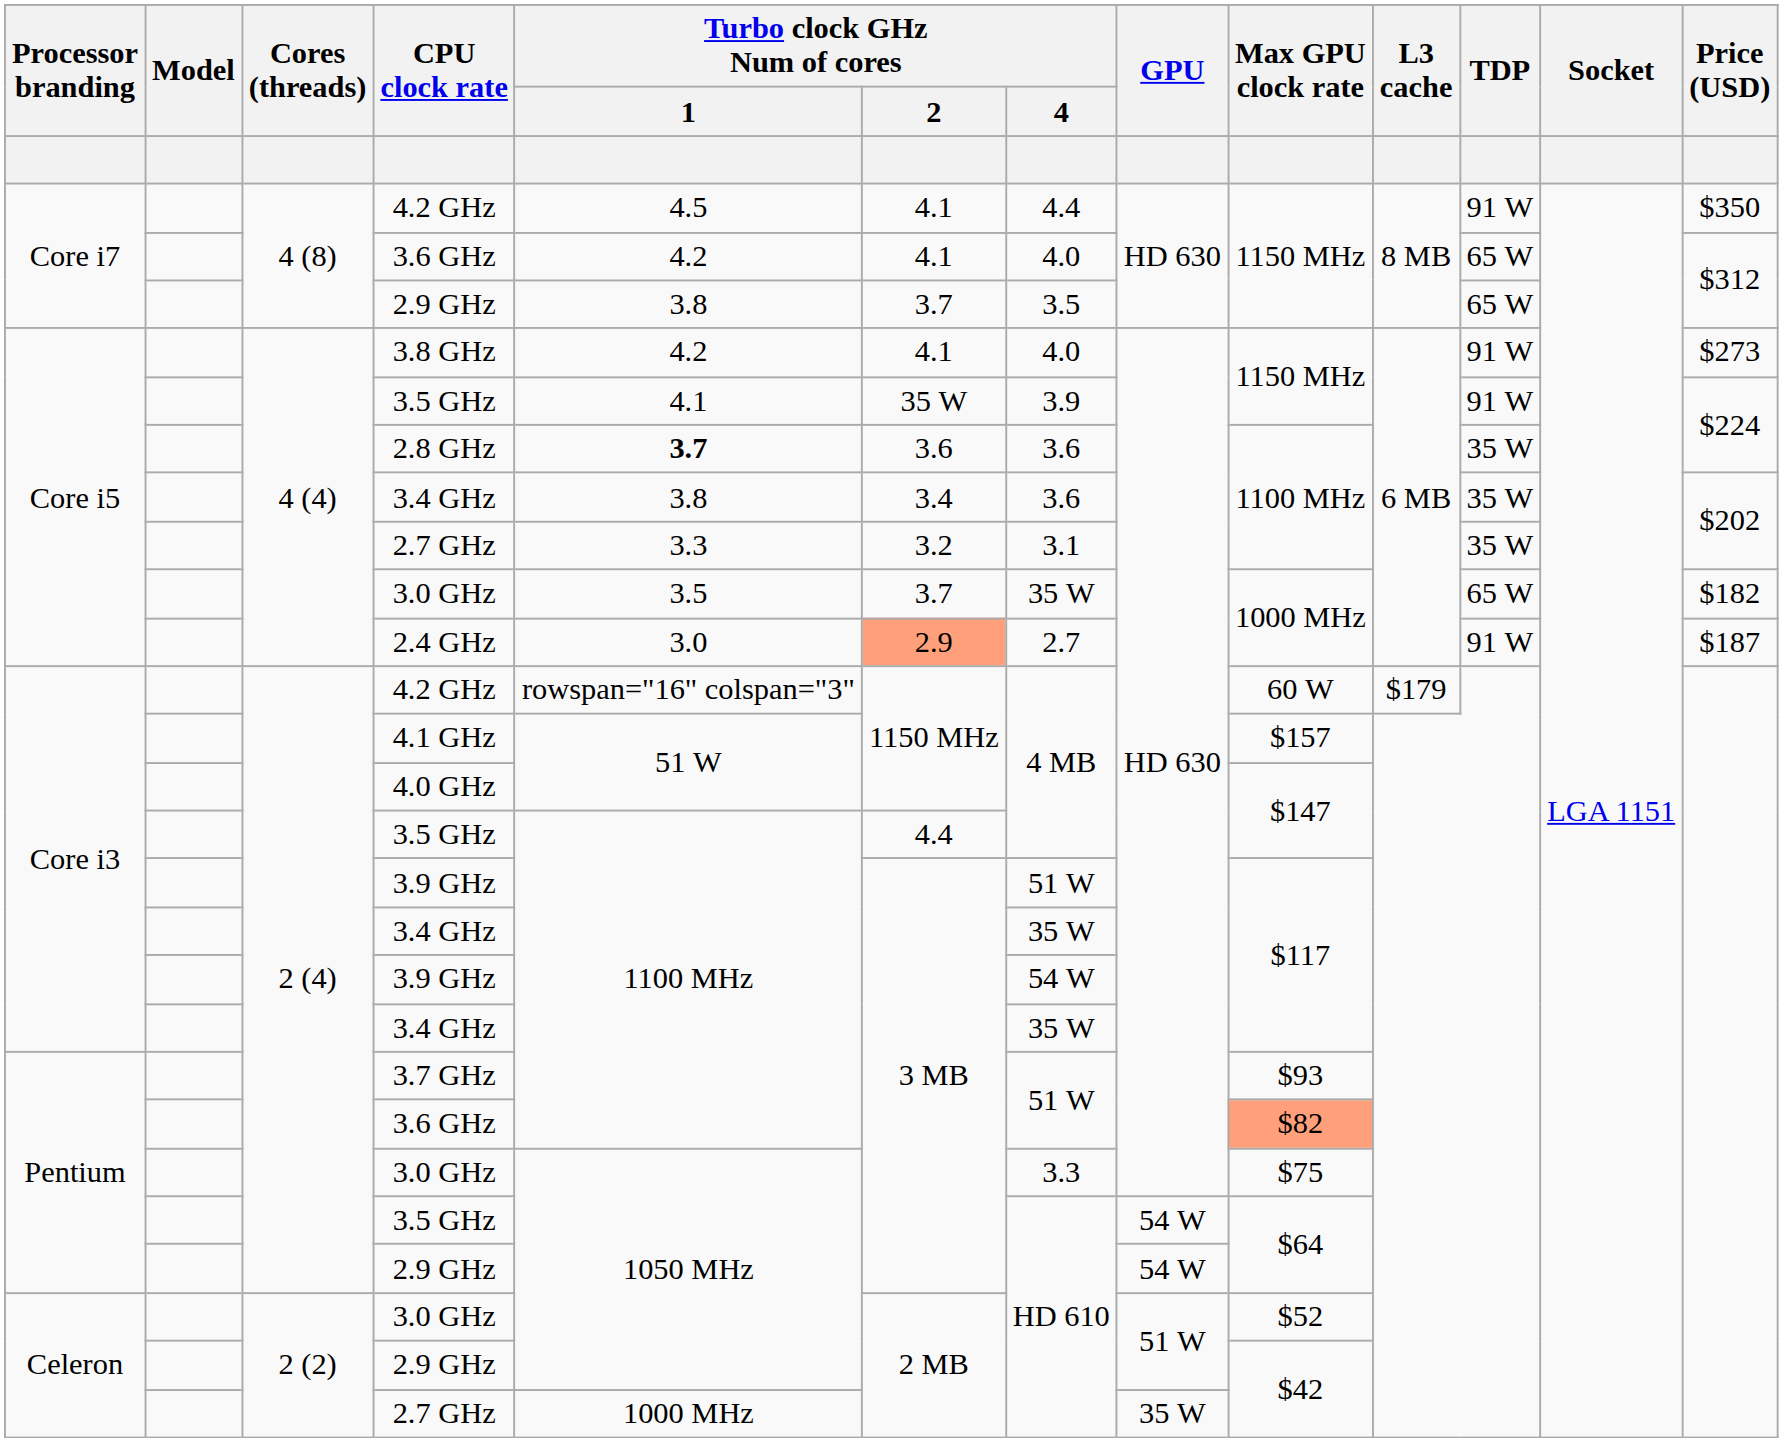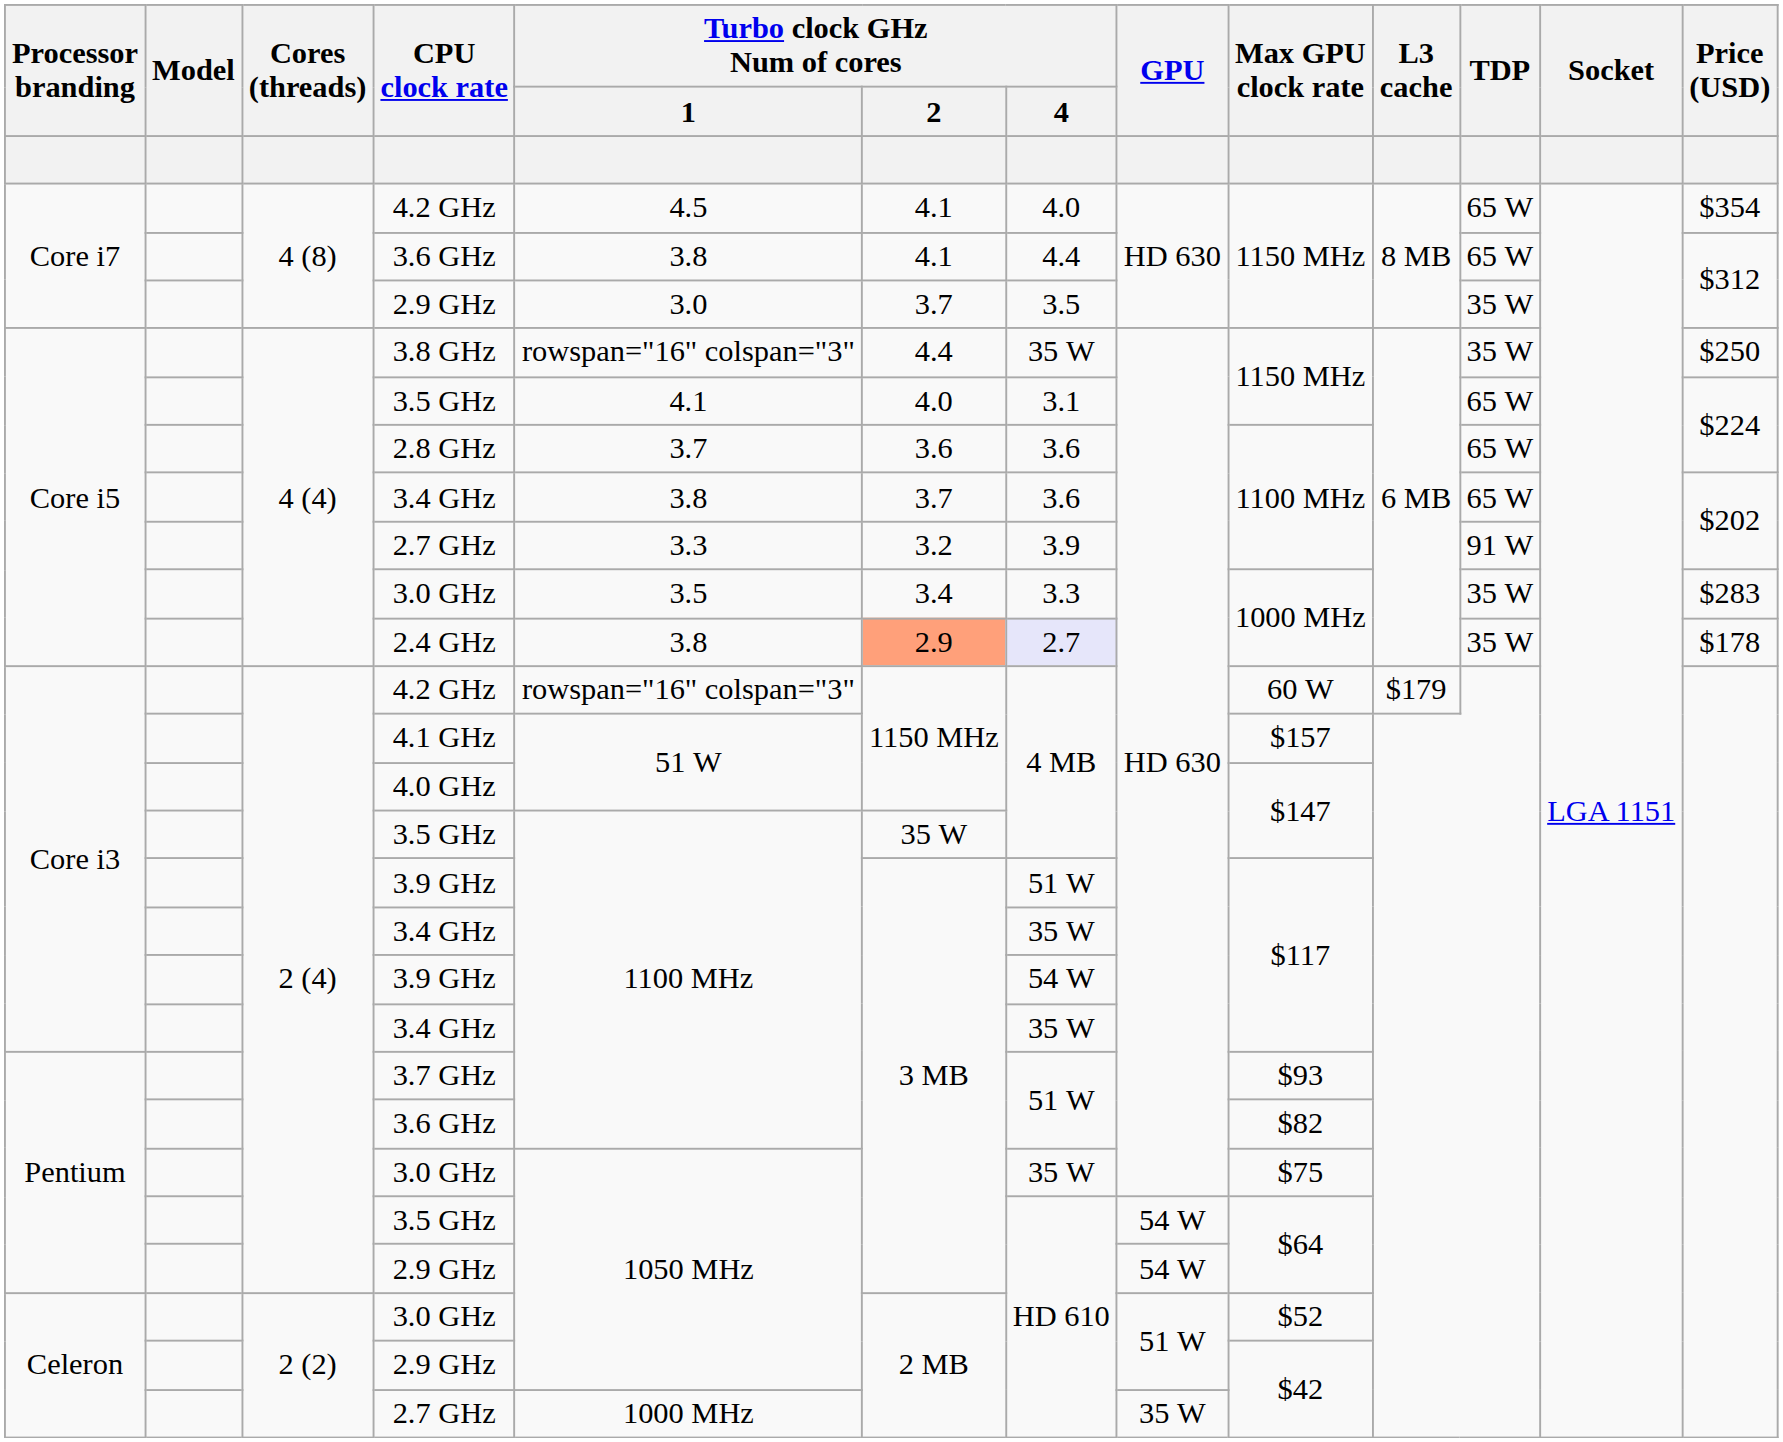(1061, 207) 4.4 -> (1061, 207) 4.0
(1500, 207) 91 W -> (1500, 207) 65 W
(1730, 207) $350 -> (1730, 207) $354
(688, 255) 4.2 -> (688, 255) 3.8
(1061, 255) 4.0 -> (1061, 255) 4.4
(688, 303) 3.8 -> (688, 303) 3.0
(1500, 303) 65 W -> (1500, 303) 35 W
(688, 352) 4.2 -> (688, 352) rowspan="16" colspan="3"
(934, 352) 4.1 -> (934, 352) 4.4
(1061, 352) 4.0 -> (1061, 352) 35 W
(1500, 352) 91 W -> (1500, 352) 35 W
(1730, 352) $273 -> (1730, 352) $250
(934, 400) 35 W -> (934, 400) 4.0
(1061, 400) 3.9 -> (1061, 400) 3.1
(1500, 400) 91 W -> (1500, 400) 65 W
(688, 448) bold -> (688, 448) normal
(1500, 448) 35 W -> (1500, 448) 65 W
(934, 496) 3.4 -> (934, 496) 3.7
(1500, 496) 35 W -> (1500, 496) 65 W
(1061, 544) 3.1 -> (1061, 544) 3.9
(1500, 544) 35 W -> (1500, 544) 91 W
(934, 593) 3.7 -> (934, 593) 3.4
(1061, 593) 35 W -> (1061, 593) 3.3
(1500, 593) 65 W -> (1500, 593) 35 W
(1730, 593) $182 -> (1730, 593) $283
(688, 641) 3.0 -> (688, 641) 3.8
(1061, 641) no background -> (1061, 641) lavender background
(1500, 641) 91 W -> (1500, 641) 35 W
(1730, 641) $187 -> (1730, 641) $178
(934, 834) 4.4 -> (934, 834) 35 W
(1300, 1123) lightsalmon background -> (1300, 1123) no background
(1061, 1171) 3.3 -> (1061, 1171) 35 W
